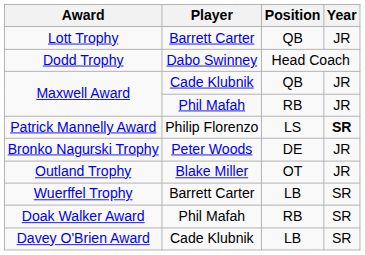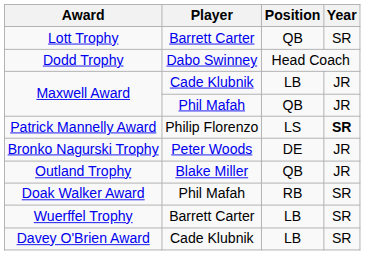(342, 37) JR -> (342, 37) SR
(293, 82) QB -> (293, 82) LB
(293, 104) RB -> (293, 104) QB
(293, 171) OT -> (293, 171) QB
rows swapped: (83, 194) <-> (83, 216)
